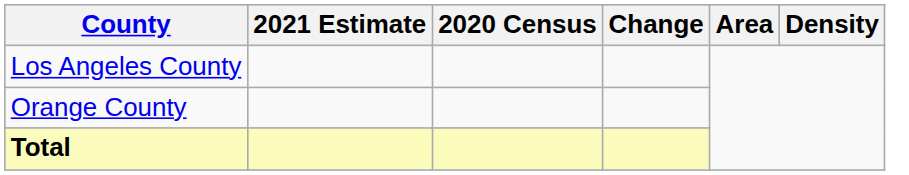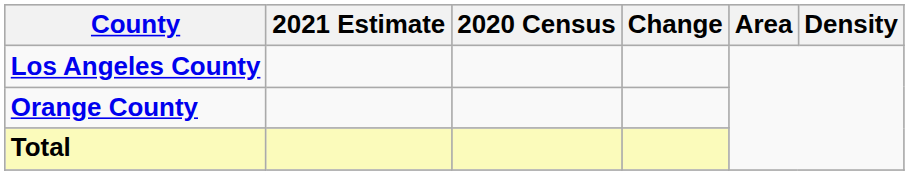(126, 66) normal -> (136, 66) bold
(99, 107) normal -> (104, 107) bold
